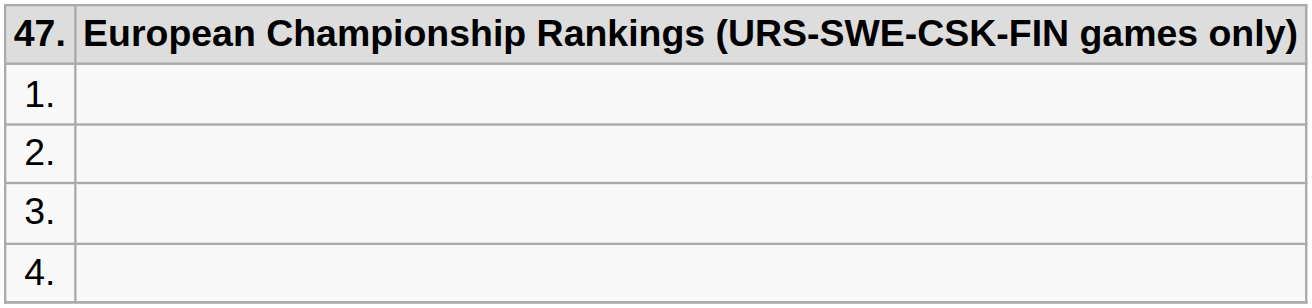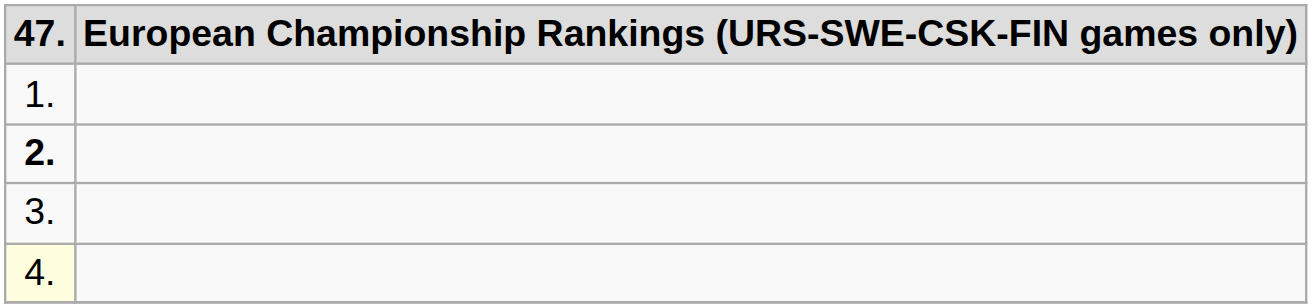(40, 152) normal -> (40, 152) bold
(40, 271) no background -> (40, 271) lightyellow background
